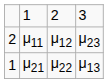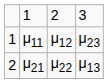(12, 40) 2 -> (12, 40) 1
(12, 65) 1 -> (12, 65) 2
